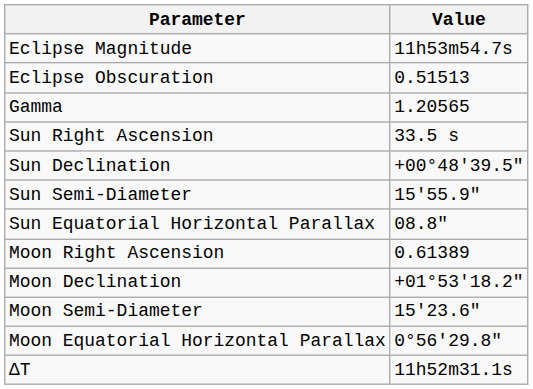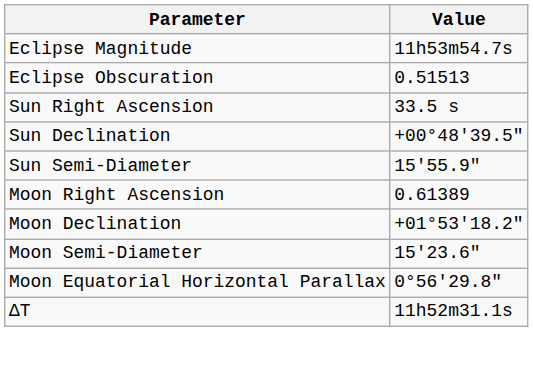- row: (36, 107)
- row: (192, 224)
